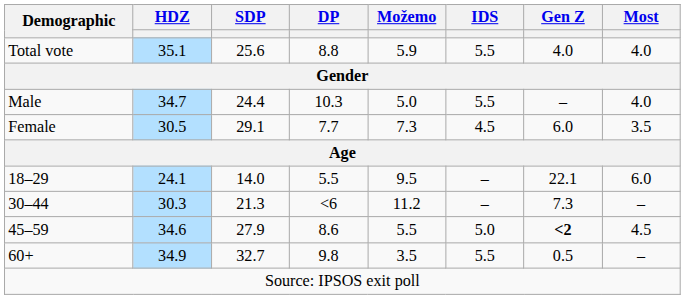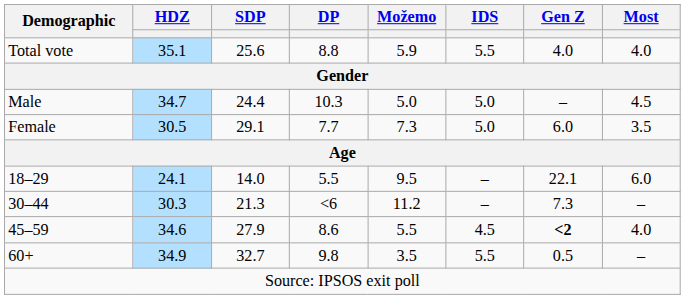(485, 101) 5.5 -> (485, 101) 5.0
(641, 101) 4.0 -> (641, 101) 4.5
(485, 127) 4.5 -> (485, 127) 5.0
(485, 229) 5.0 -> (485, 229) 4.5
(641, 229) 4.5 -> (641, 229) 4.0
